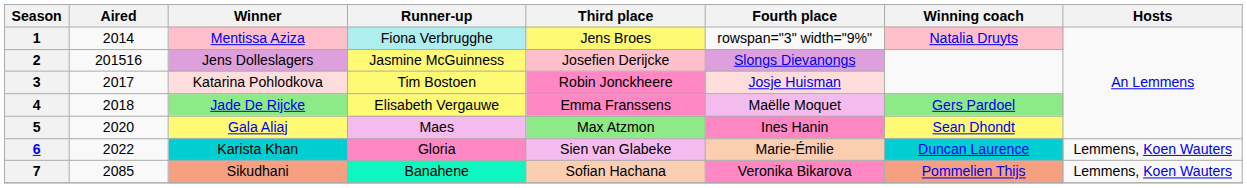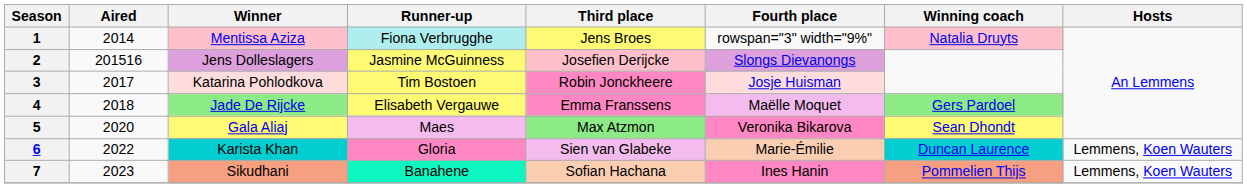(795, 128) Ines Hanin -> (795, 128) Veronika Bikarova
(118, 172) 2085 -> (118, 172) 2023
(795, 172) Veronika Bikarova -> (795, 172) Ines Hanin
